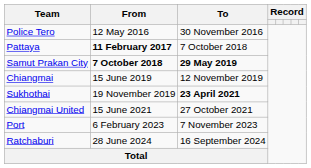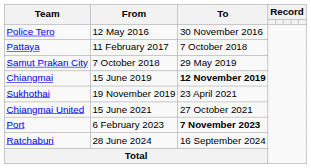(132, 47) bold -> (131, 47) normal
(127, 63) bold -> (126, 63) normal
(208, 63) bold -> (208, 63) normal
(221, 78) normal -> (223, 78) bold
(210, 94) bold -> (208, 94) normal
(219, 125) normal -> (220, 125) bold
